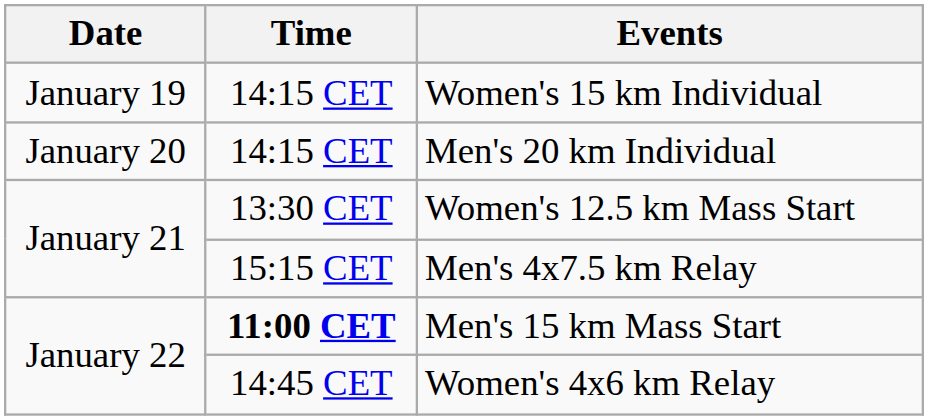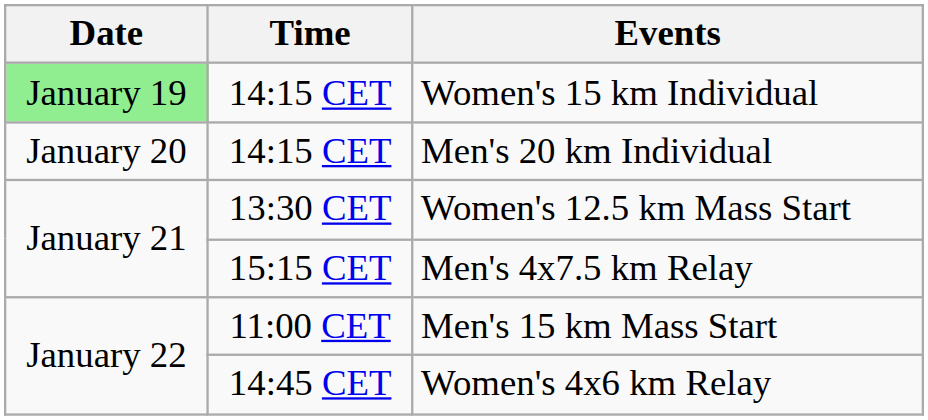(106, 92) no background -> (106, 92) lightgreen background
(311, 325) bold -> (310, 325) normal
